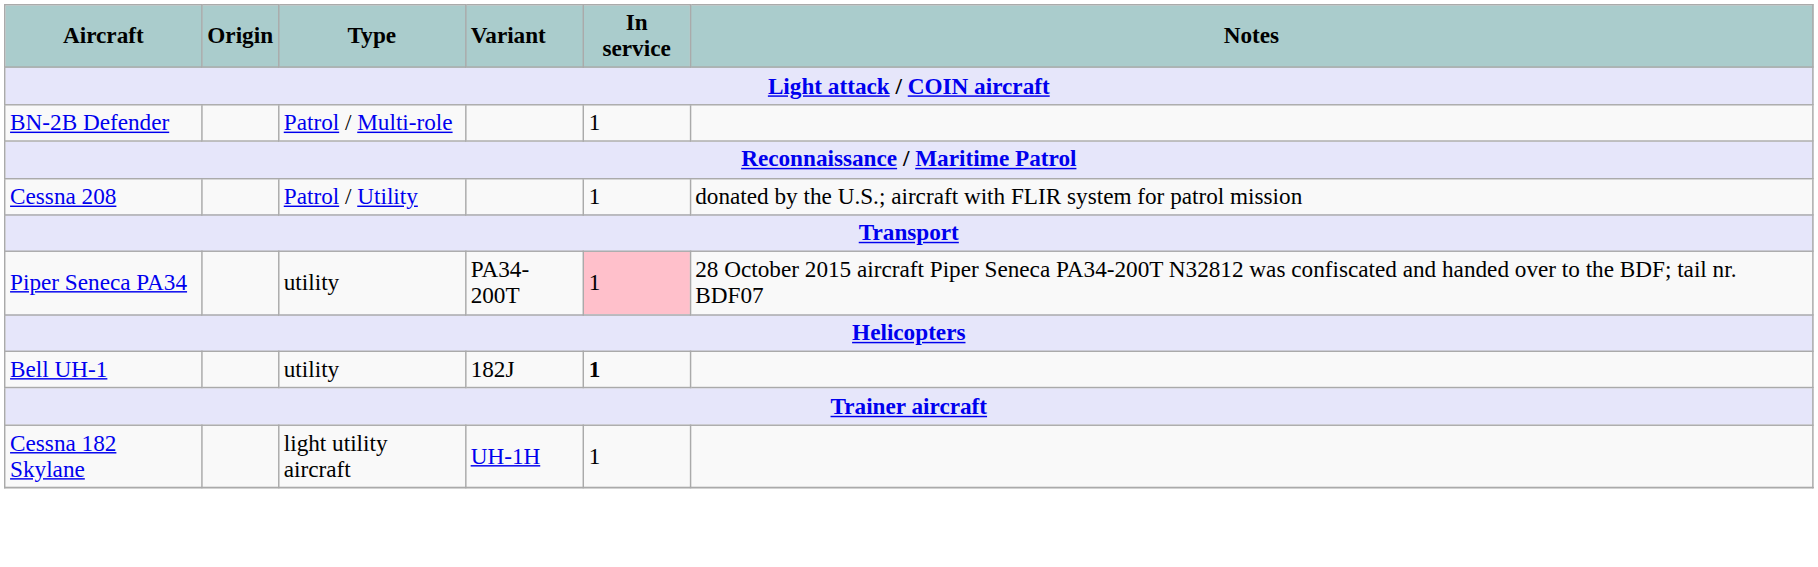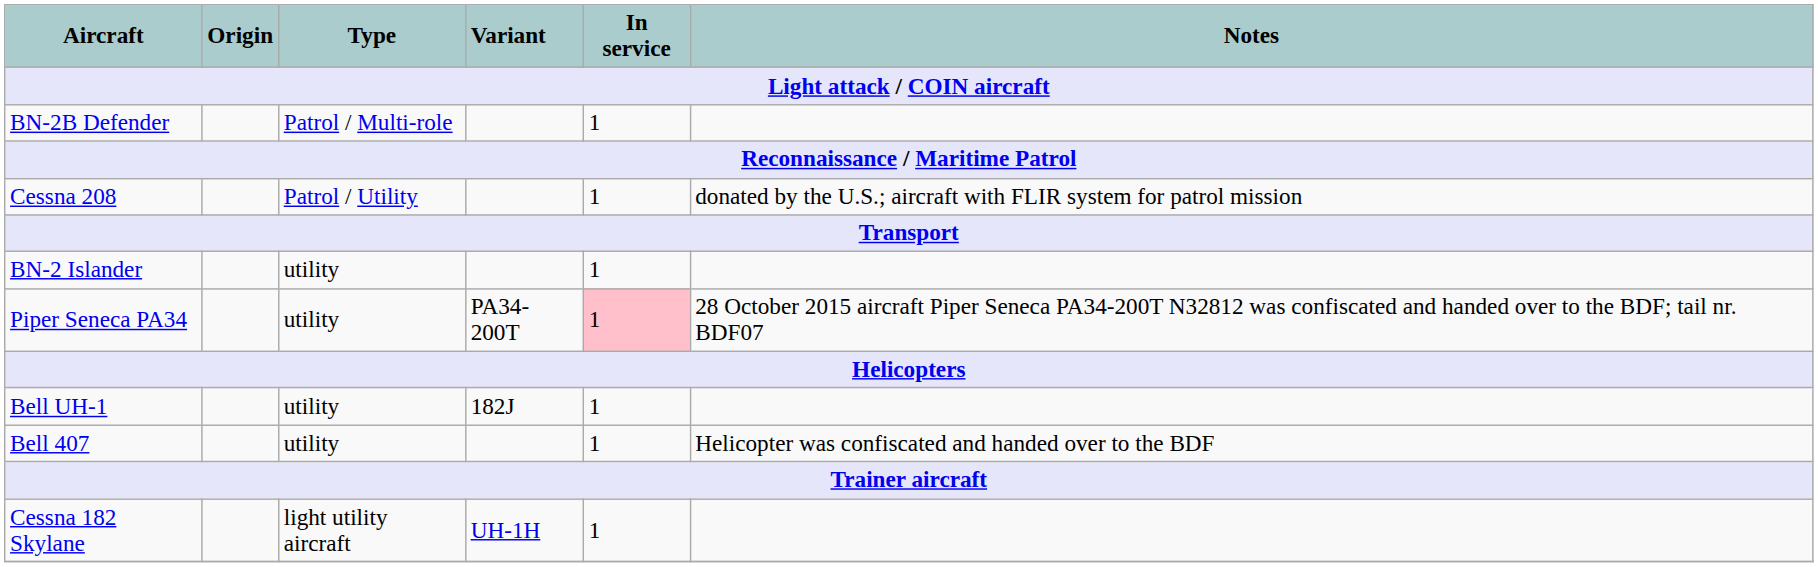+ row: (76, 269)
(594, 369) bold -> (594, 406) normal
+ row: (50, 443)
